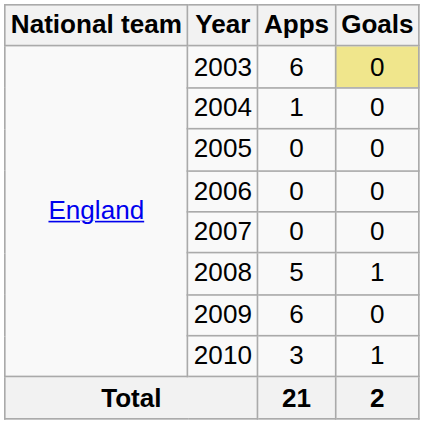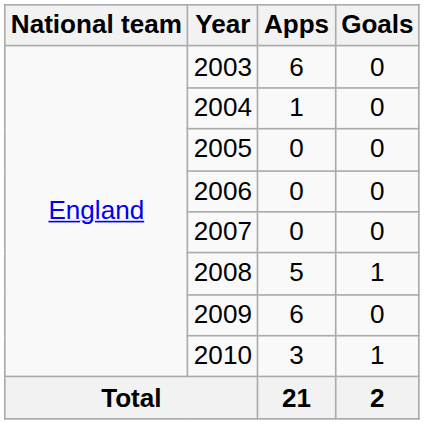(377, 66) khaki background -> (377, 66) no background
